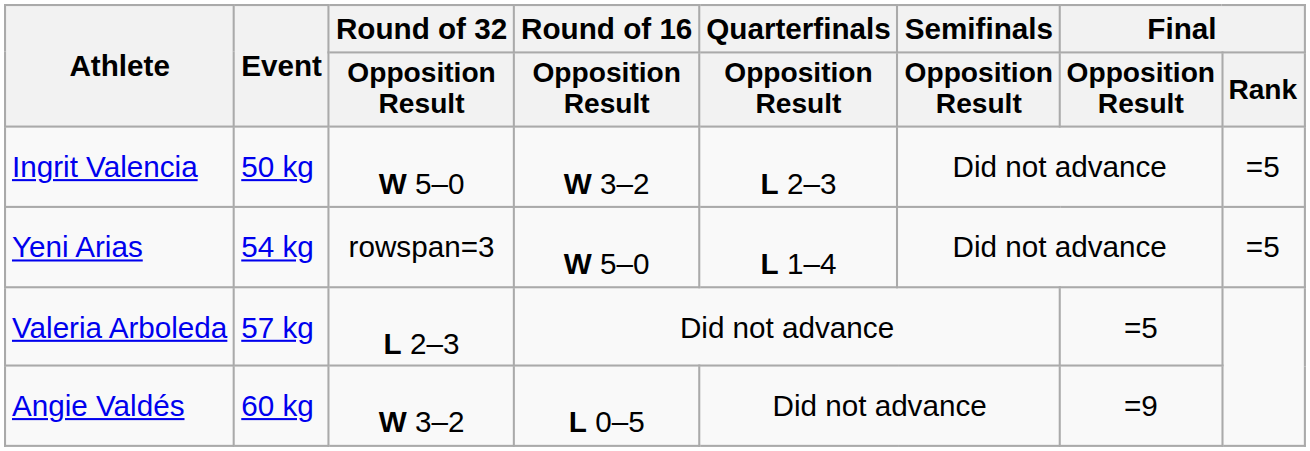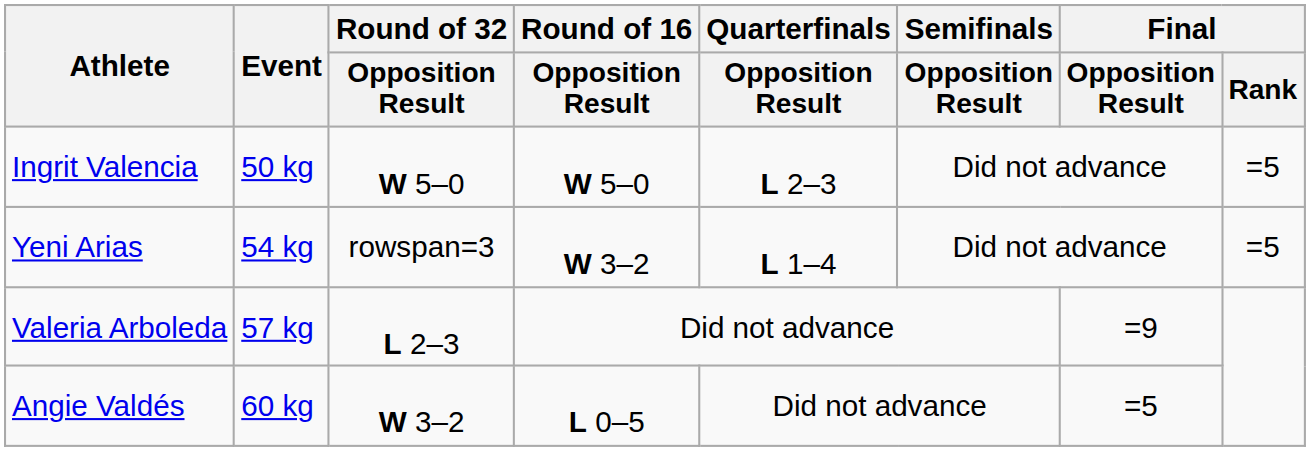(607, 184) W 3–2 -> (607, 184) W 5–0
(607, 264) W 5–0 -> (607, 264) W 3–2
(1141, 327) =5 -> (1141, 327) =9
(1141, 407) =9 -> (1141, 407) =5
